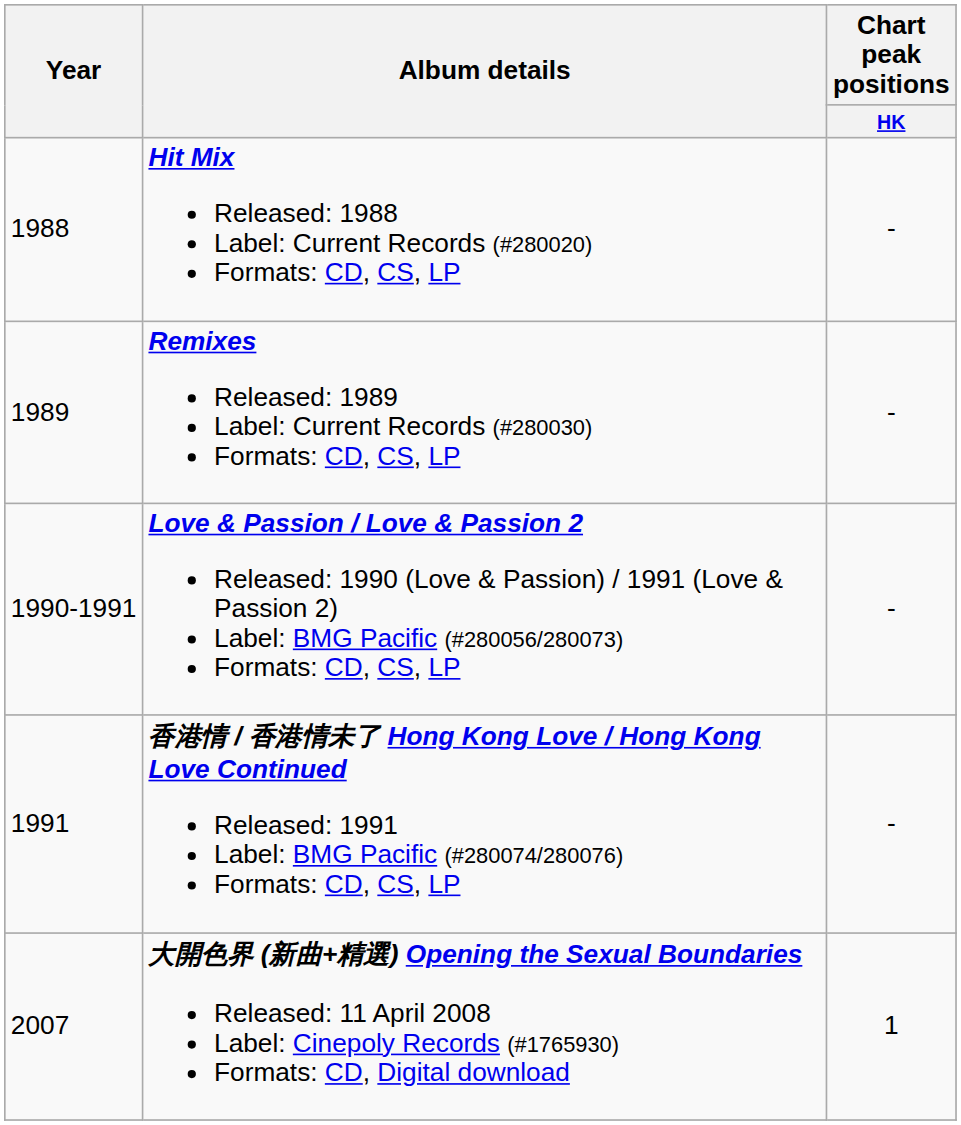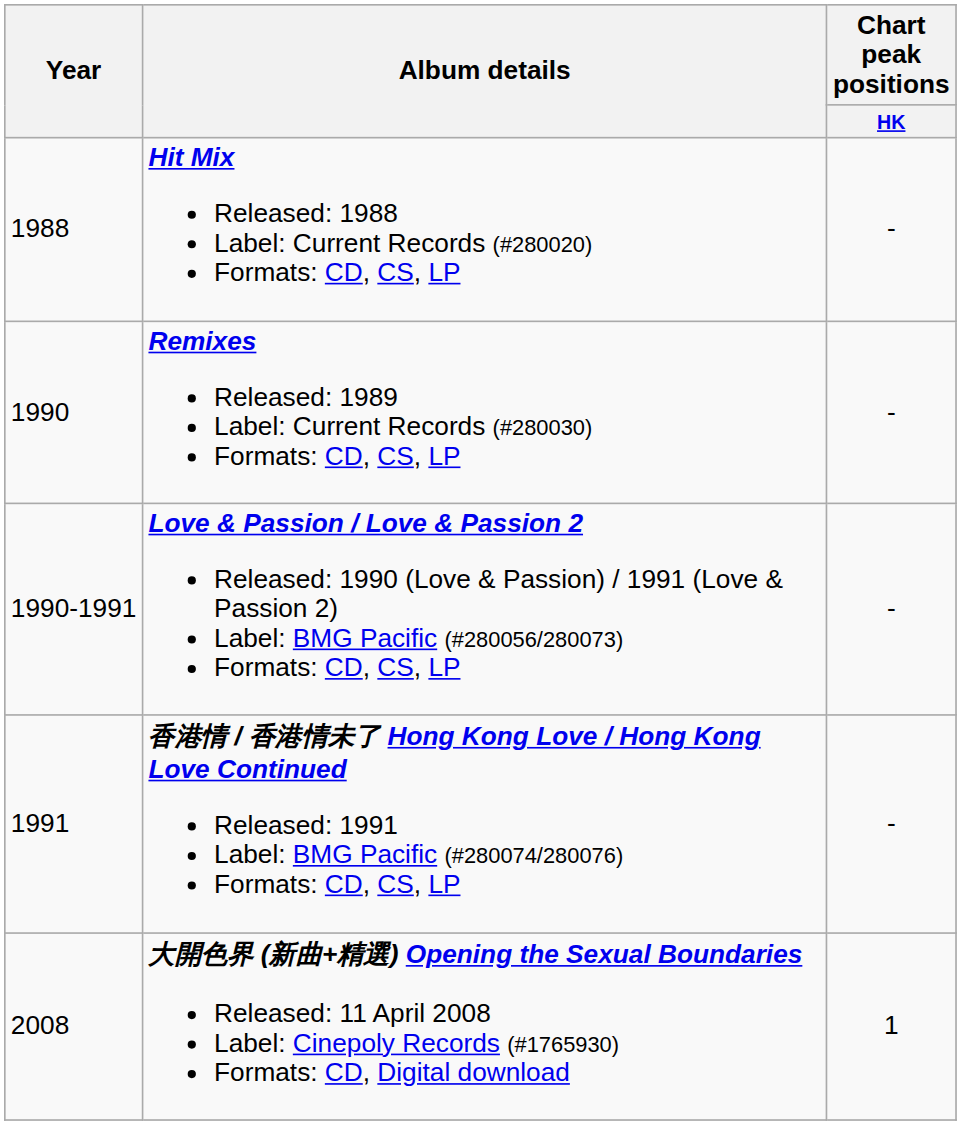(40, 411) 1989 -> (40, 411) 1990
(40, 1025) 2007 -> (40, 1025) 2008
